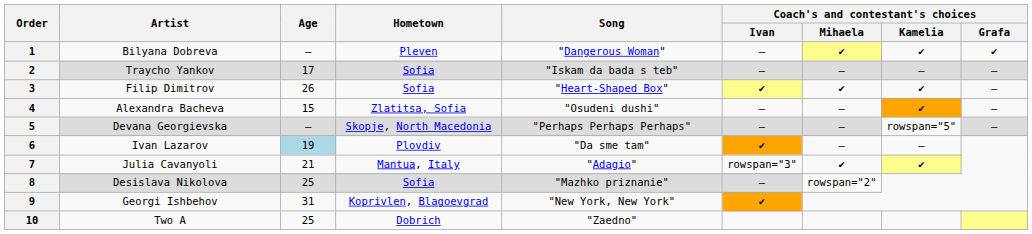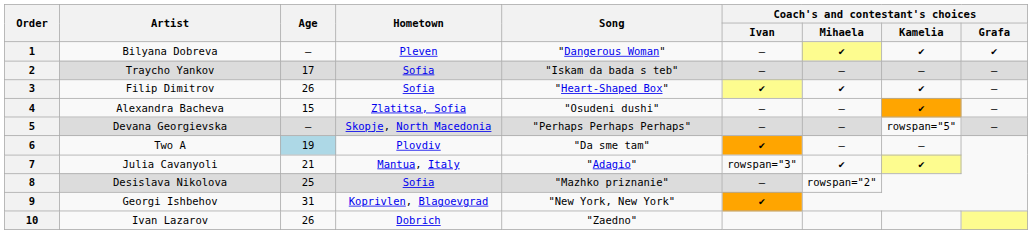(170, 145) Ivan Lazarov -> (170, 145) Two A
(170, 220) Two A -> (170, 220) Ivan Lazarov
(308, 220) 25 -> (308, 220) 26
